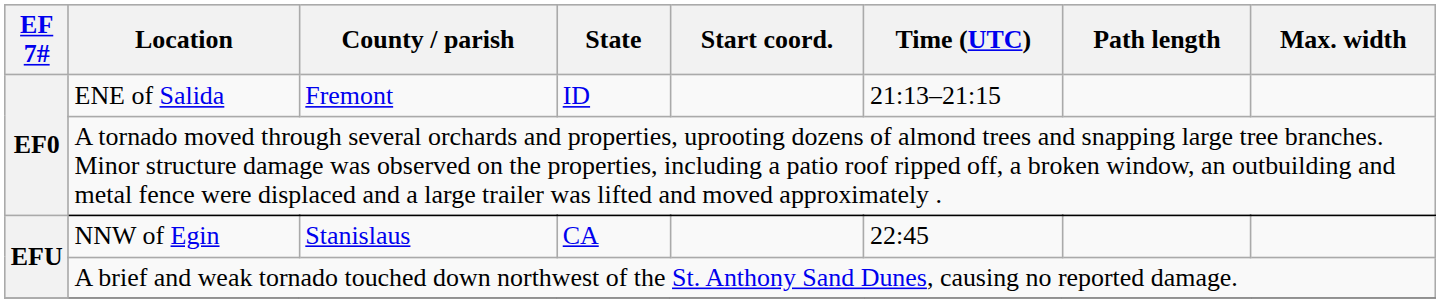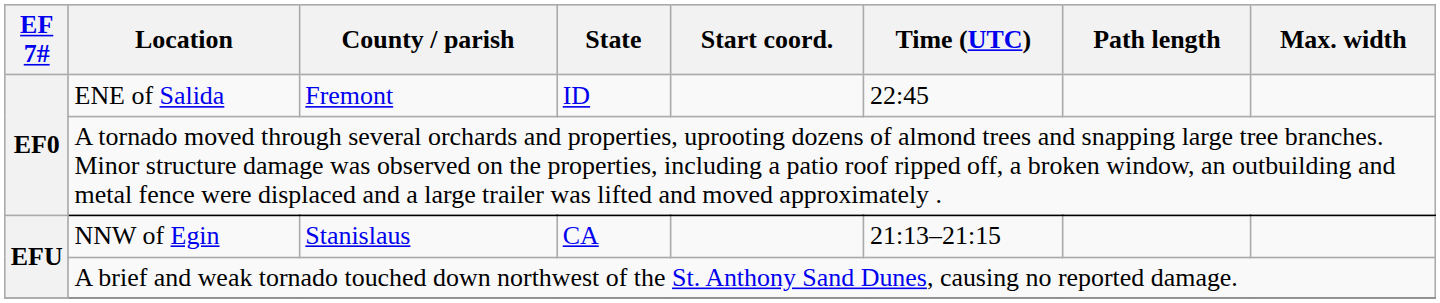(936, 95) 21:13–21:15 -> (900, 95) 22:45
(900, 235) 22:45 -> (936, 235) 21:13–21:15
